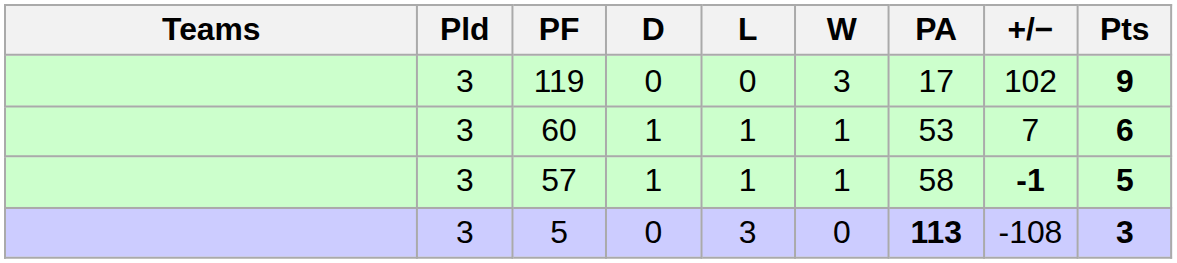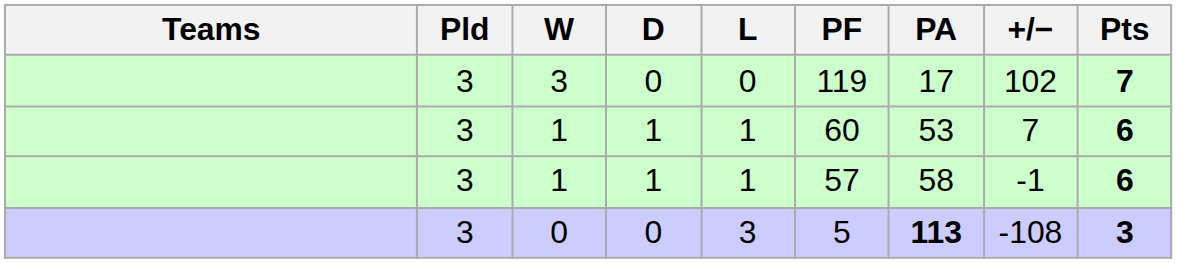columns swapped: (842, 29) <-> (559, 29)
(1125, 80) 9 -> (1125, 80) 7
(1030, 181) bold -> (1030, 181) normal
(1125, 181) 5 -> (1125, 181) 6
